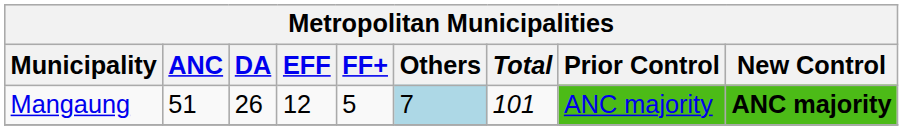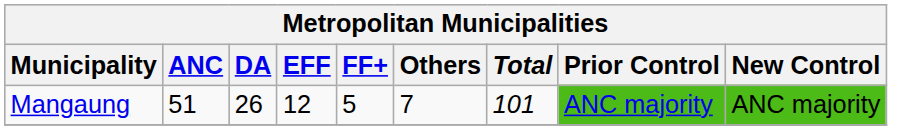(407, 104) lightblue background -> (407, 104) no background
(812, 104) bold -> (806, 104) normal
